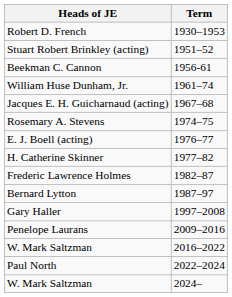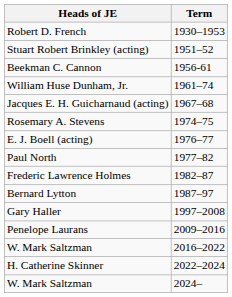(55, 157) H. Catherine Skinner -> (32, 157) Paul North
(32, 265) Paul North -> (55, 265) H. Catherine Skinner
